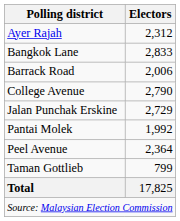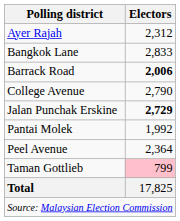(159, 71) normal -> (159, 71) bold
(159, 110) normal -> (159, 110) bold
(163, 168) no background -> (163, 168) pink background
